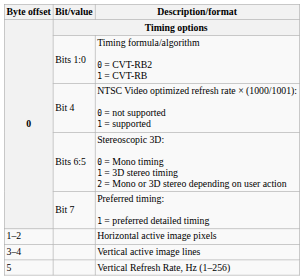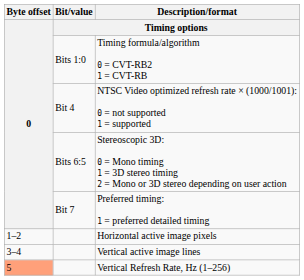(9, 267) no background -> (9, 267) lightsalmon background
